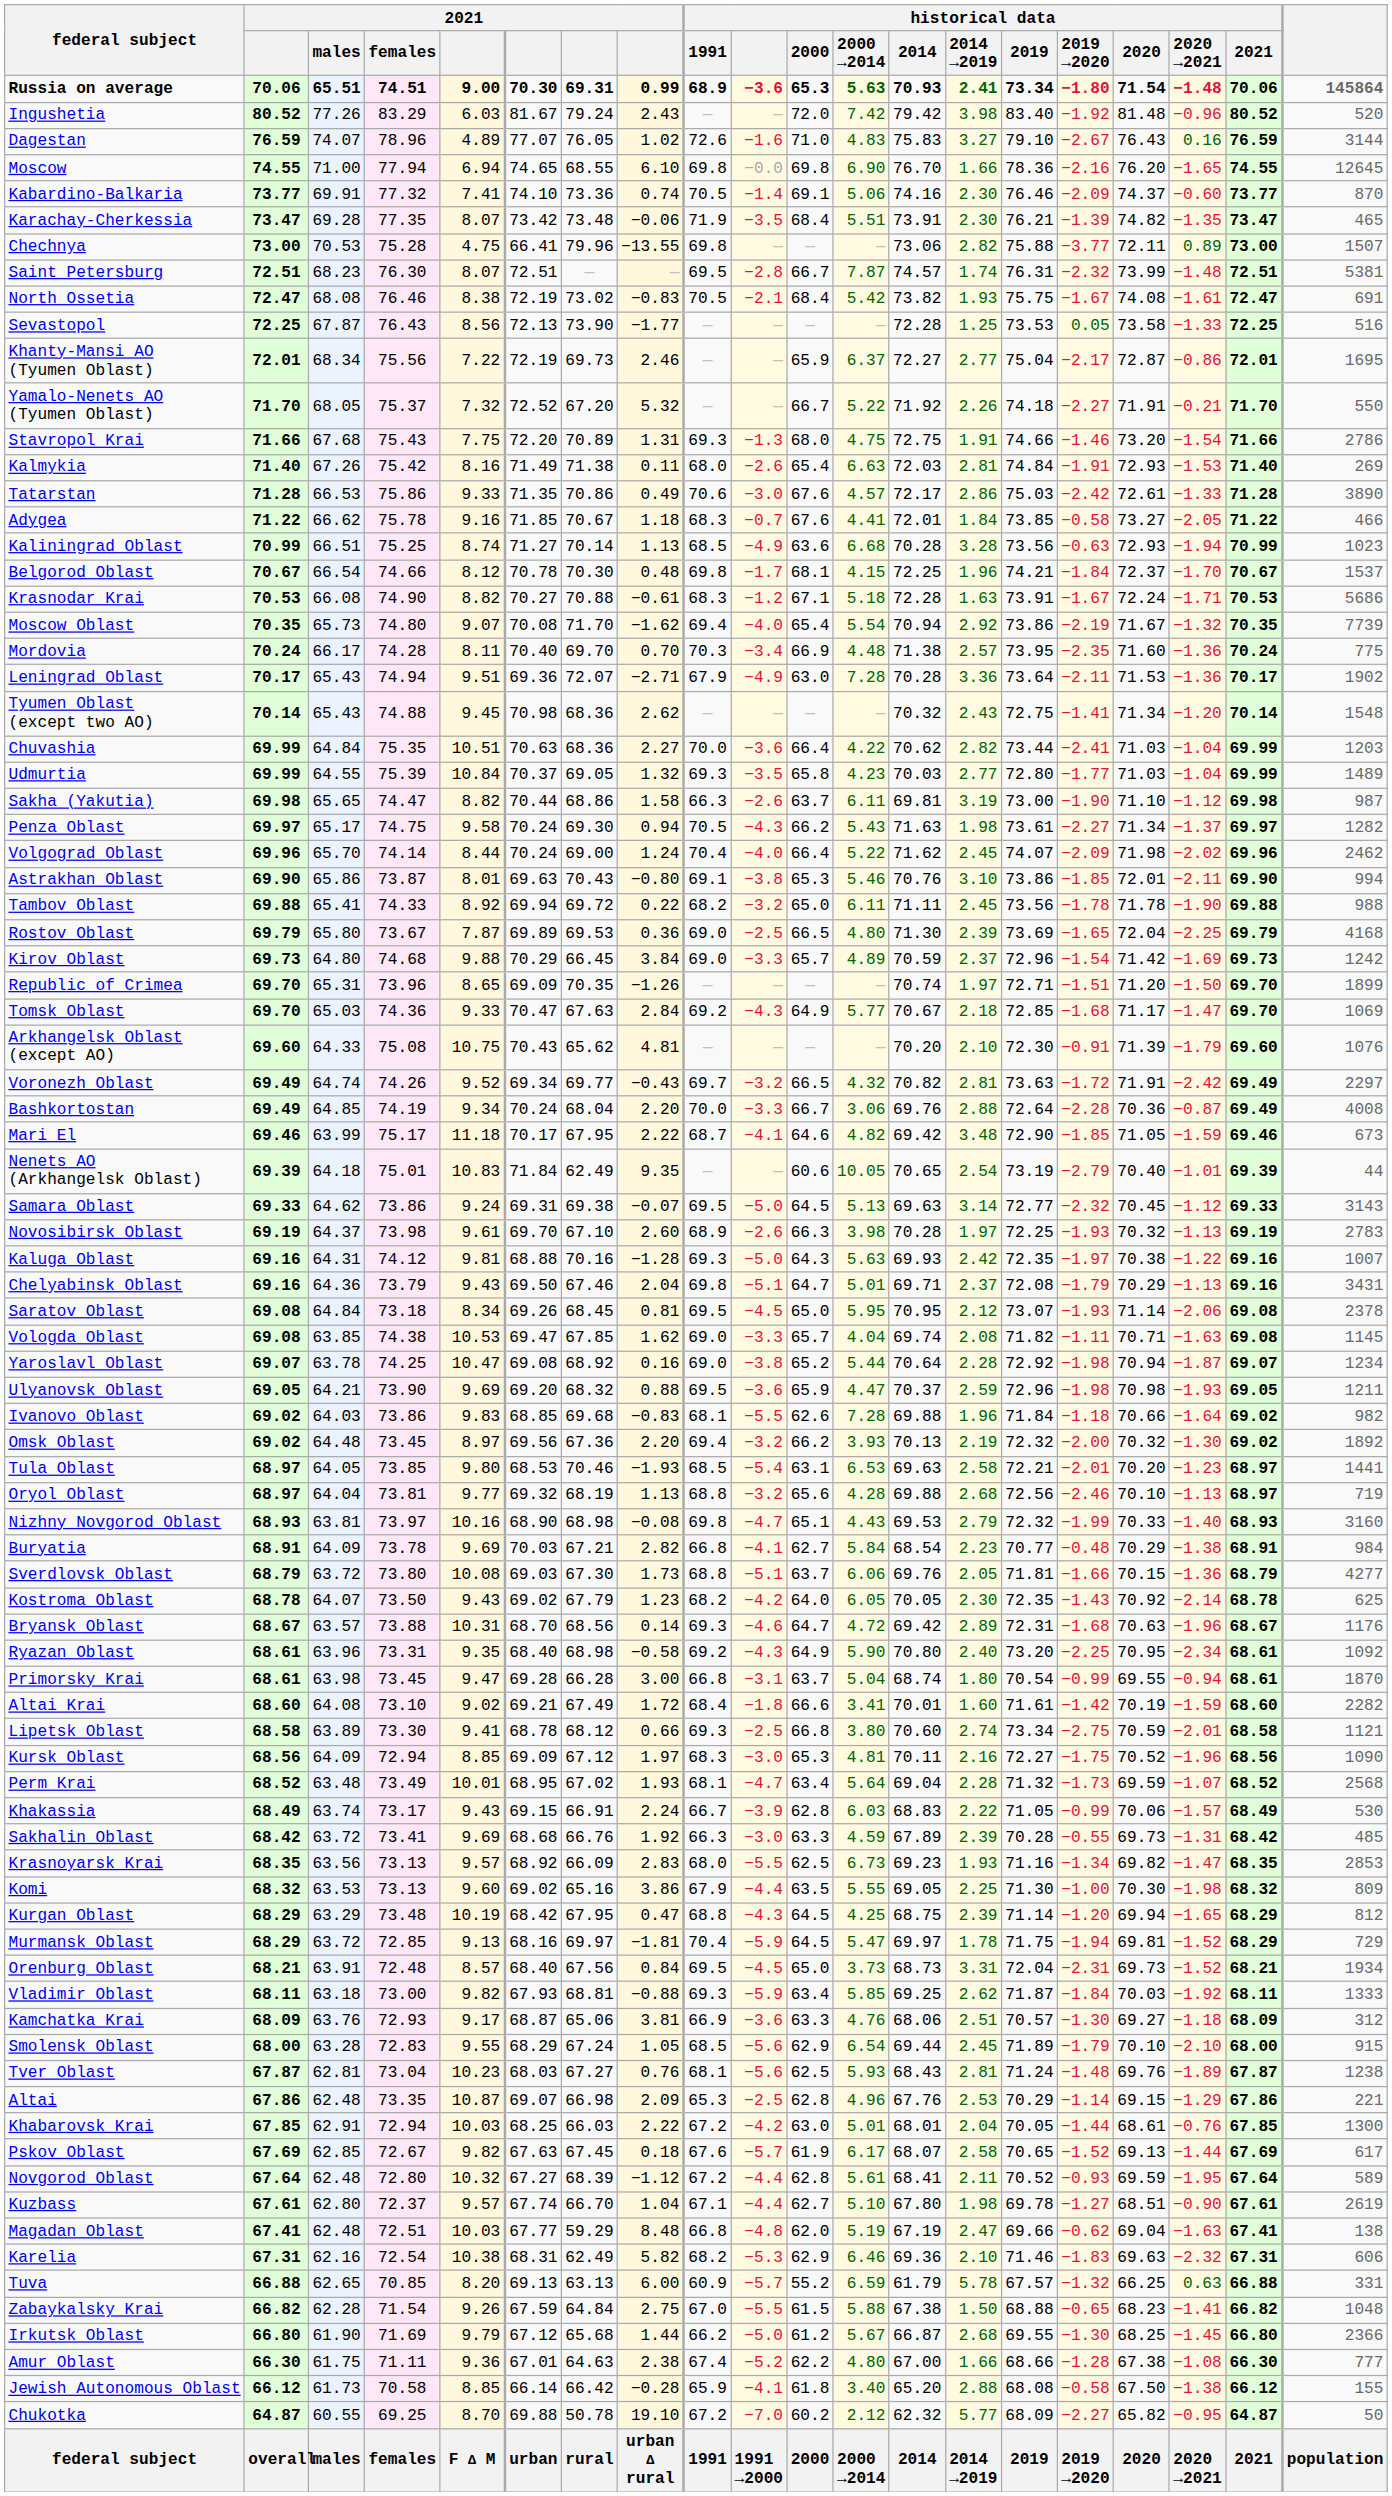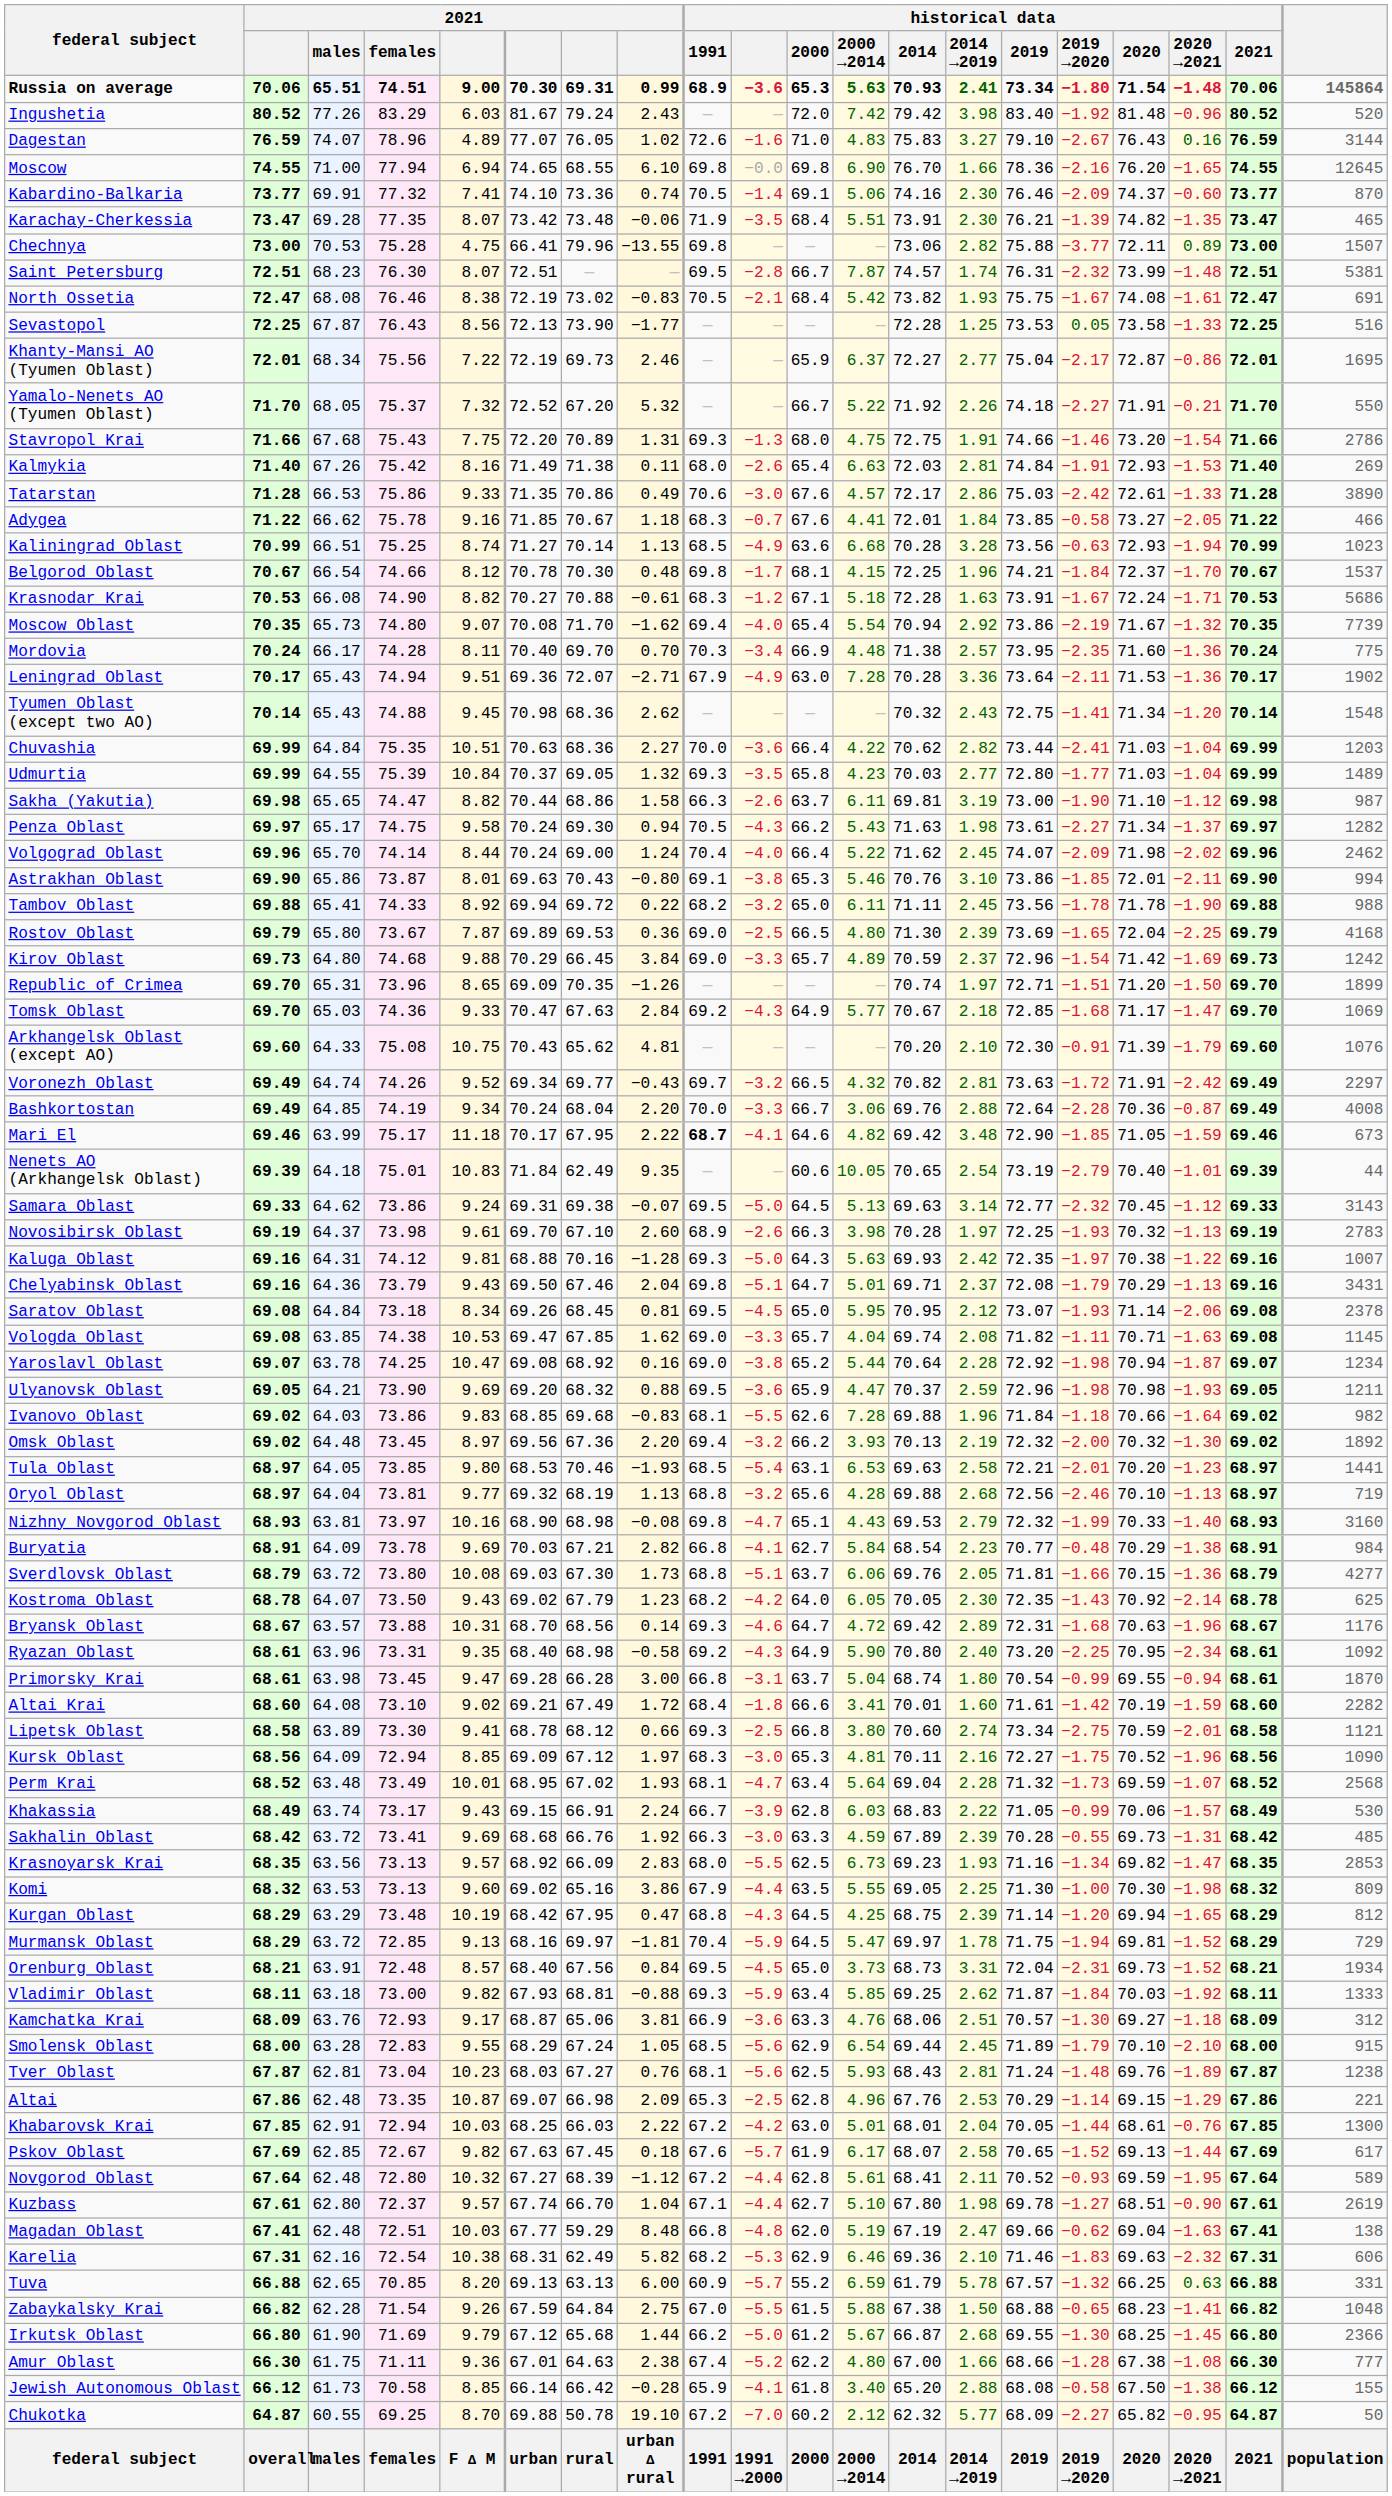(708, 1135) normal -> (708, 1135) bold
